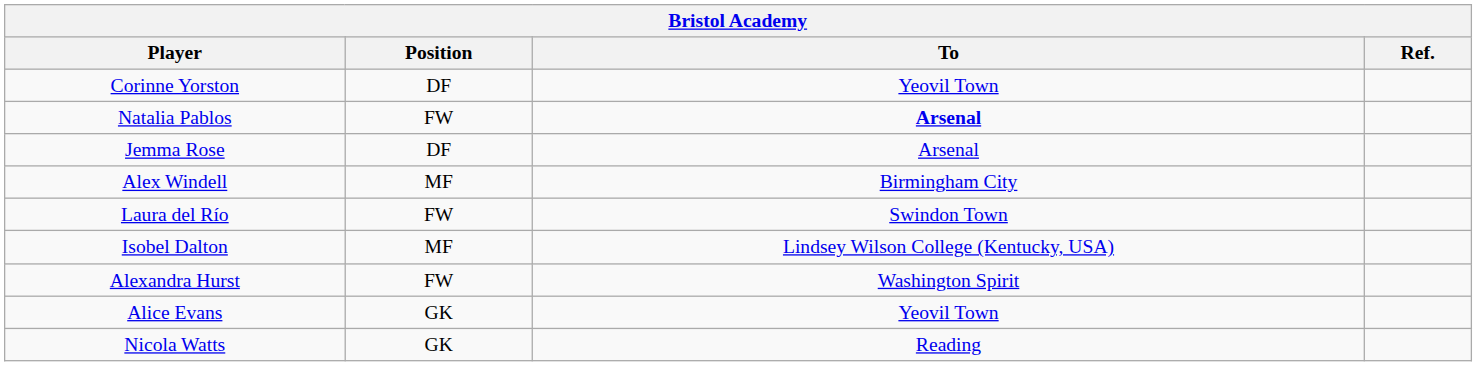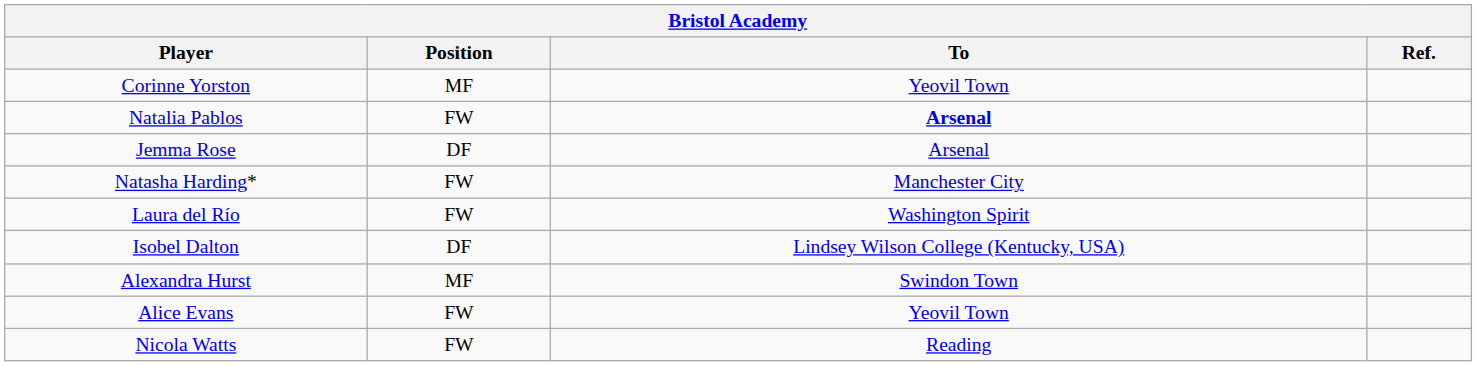(439, 85) DF -> (459, 85) MF
- row: (175, 182)
+ row: (186, 182)
(949, 214) Swindon Town -> (959, 214) Washington Spirit
(439, 247) MF -> (459, 247) DF
(439, 279) FW -> (459, 279) MF
(949, 279) Washington Spirit -> (959, 279) Swindon Town
(439, 311) GK -> (459, 311) FW
(439, 344) GK -> (459, 344) FW
